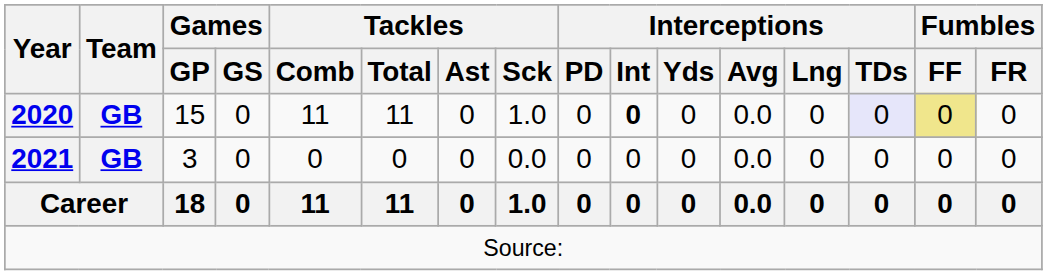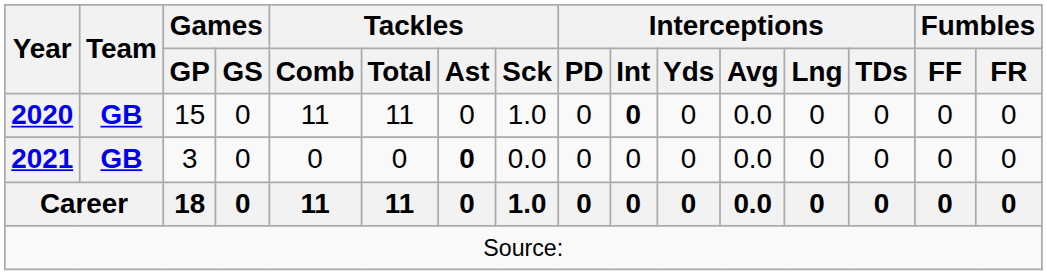(882, 114) lavender background -> (882, 114) no background
(945, 114) khaki background -> (945, 114) no background
(467, 159) normal -> (467, 159) bold
